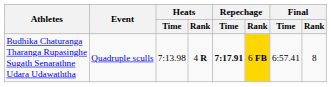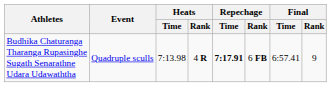(257, 58) gold background -> (257, 58) no background
(314, 58) 8 -> (314, 58) 9
